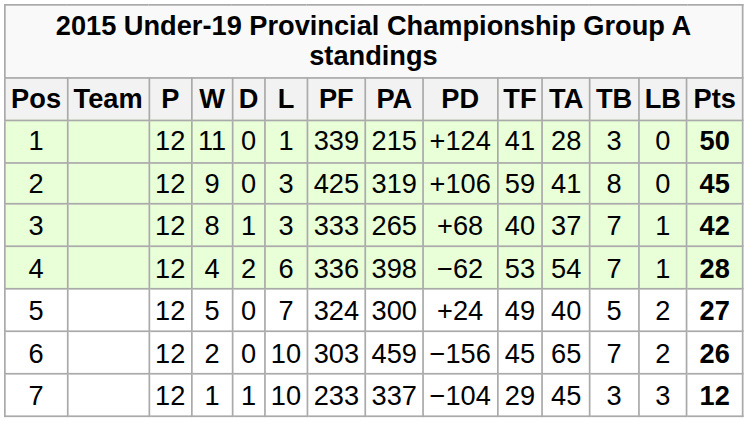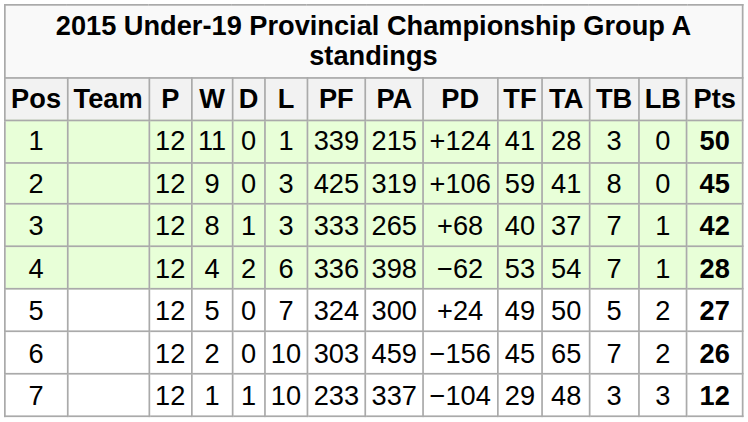(566, 310) 40 -> (566, 310) 50
(566, 395) 45 -> (566, 395) 48
